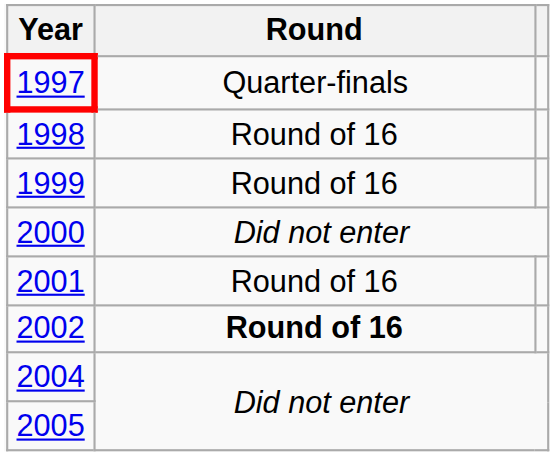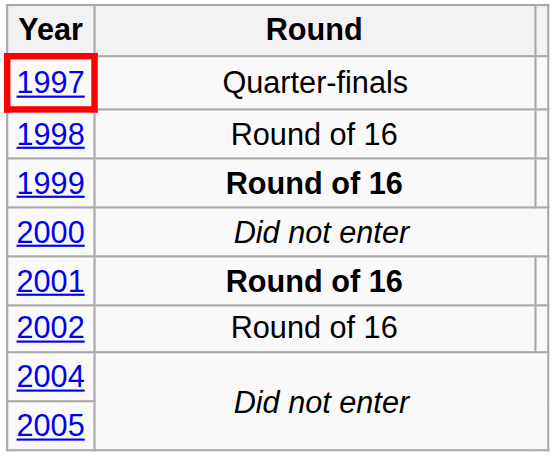(314, 184) normal -> (314, 184) bold
(314, 280) normal -> (314, 280) bold
(314, 329) bold -> (314, 329) normal
